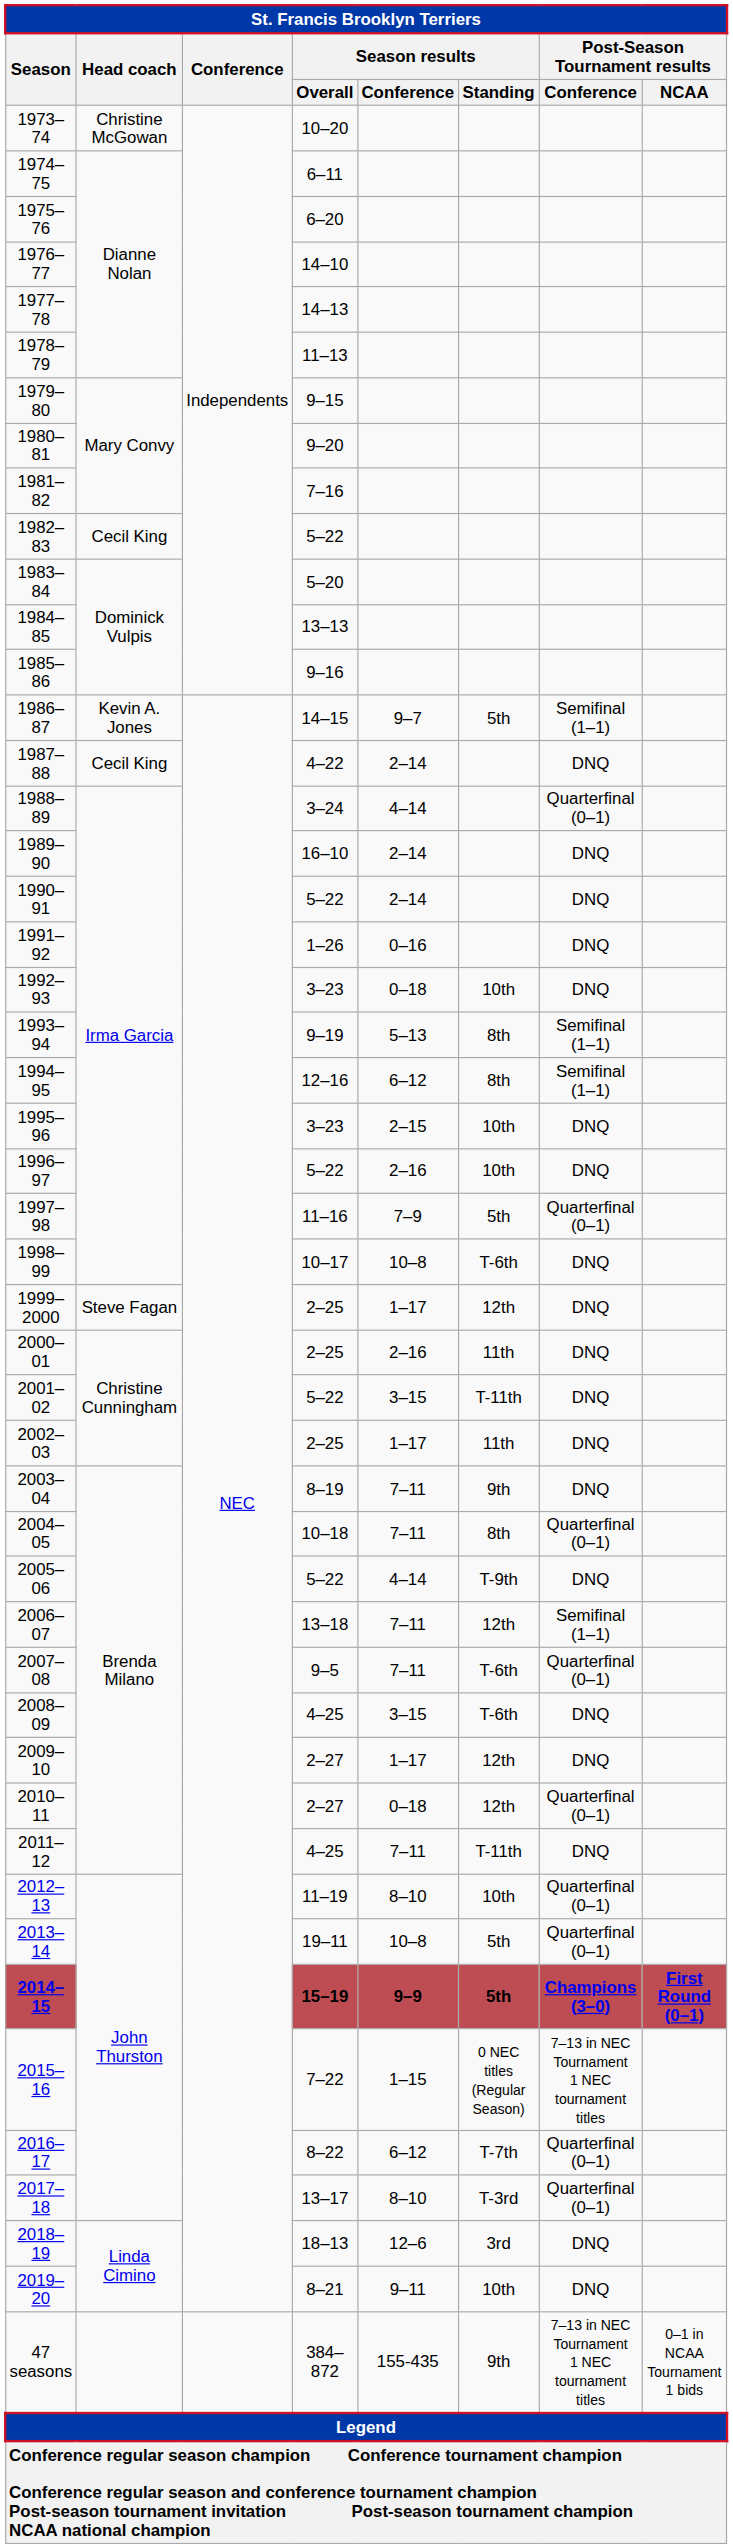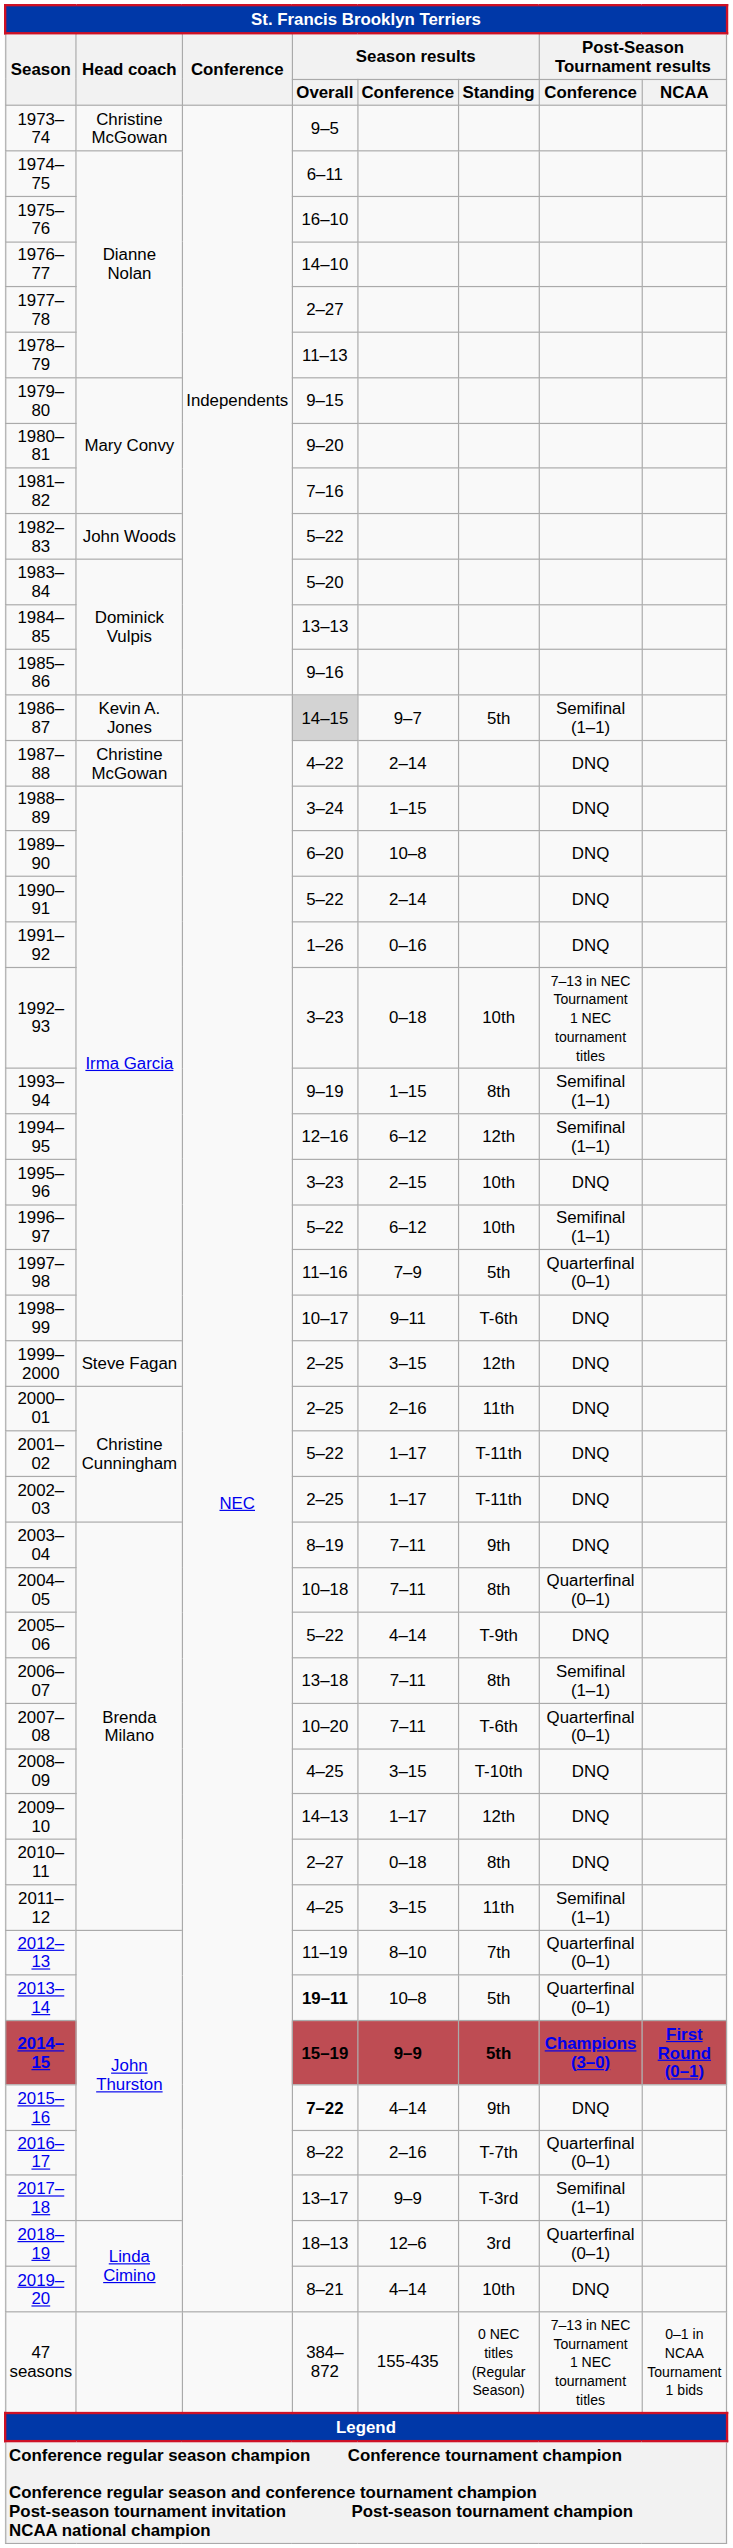(325, 129) 10–20 -> (325, 129) 9–5
(325, 219) 6–20 -> (325, 219) 16–10
(325, 310) 14–13 -> (325, 310) 2–27
(129, 537) Cecil King -> (129, 537) John Woods
(325, 718) no background -> (325, 718) lightgrey background
(129, 763) Cecil King -> (129, 763) Christine McGowan
(408, 809) 4–14 -> (408, 809) 1–15
(591, 809) Quarterfinal (0–1) -> (591, 809) DNQ
(325, 854) 16–10 -> (325, 854) 6–20
(408, 854) 2–14 -> (408, 854) 10–8
(591, 990) DNQ -> (591, 1019) 7–13 in NEC Tournament 1 NEC tournament titles
(408, 1035) 5–13 -> (408, 1091) 1–15
(499, 1081) 8th -> (499, 1137) 12th
(408, 1171) 2–16 -> (408, 1227) 6–12
(591, 1171) DNQ -> (591, 1227) Semifinal (1–1)
(408, 1262) 10–8 -> (408, 1318) 9–11
(408, 1307) 1–17 -> (408, 1363) 3–15
(408, 1398) 3–15 -> (408, 1454) 1–17
(499, 1443) 11th -> (499, 1500) T-11th
(499, 1625) 12th -> (499, 1681) 8th
(325, 1670) 9–5 -> (325, 1726) 10–20
(499, 1715) T-6th -> (499, 1772) T-10th
(325, 1761) 2–27 -> (325, 1817) 14–13
(499, 1806) 12th -> (499, 1862) 8th
(591, 1806) Quarterfinal (0–1) -> (591, 1862) DNQ
(408, 1851) 7–11 -> (408, 1908) 3–15
(499, 1851) T-11th -> (499, 1908) 11th
(591, 1851) DNQ -> (591, 1908) Semifinal (1–1)
(499, 1897) 10th -> (499, 1953) 7th
(325, 1942) normal -> (325, 1998) bold
(325, 2080) normal -> (325, 2108) bold
(408, 2080) 1–15 -> (408, 2108) 4–14
(499, 2081) 0 NEC titles (Regular Season) -> (499, 2108) 9th
(591, 2081) 7–13 in NEC Tournament 1 NEC tournament titles -> (591, 2108) DNQ
(408, 2153) 6–12 -> (408, 2153) 2–16
(408, 2198) 8–10 -> (408, 2198) 9–9
(591, 2198) Quarterfinal (0–1) -> (591, 2198) Semifinal (1–1)
(591, 2244) DNQ -> (591, 2244) Quarterfinal (0–1)
(408, 2289) 9–11 -> (408, 2289) 4–14
(499, 2362) 9th -> (499, 2364) 0 NEC titles (Regular Season)
